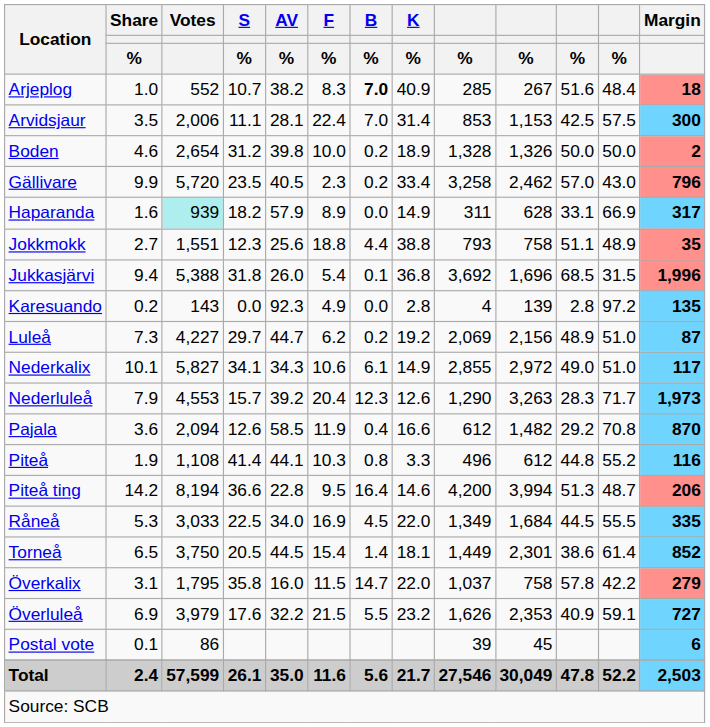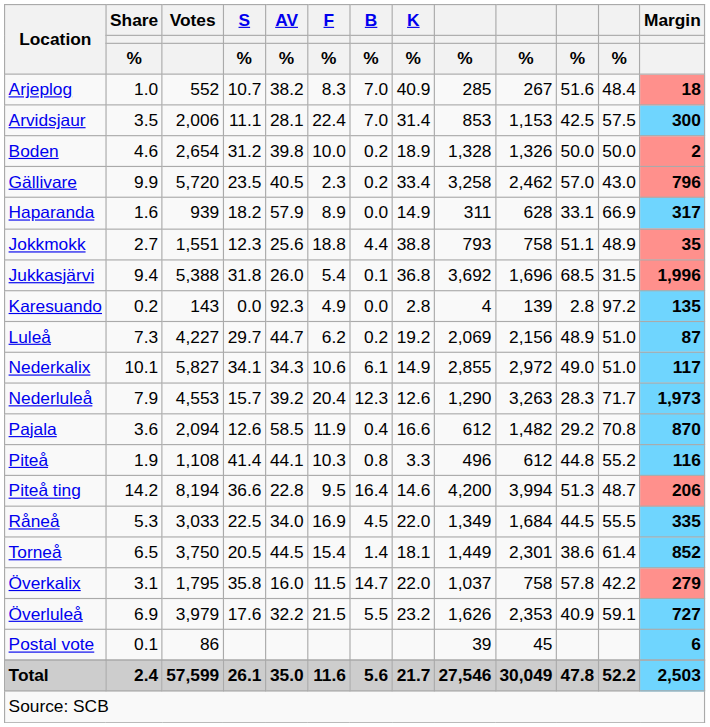(376, 89) bold -> (376, 89) normal
(205, 213) paleturquoise background -> (205, 213) no background
